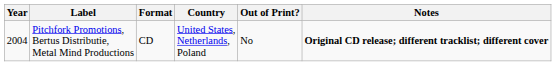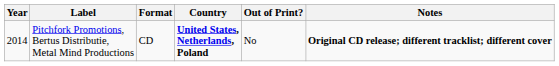(17, 40) 2004 -> (17, 40) 2014
(206, 40) normal -> (208, 40) bold
